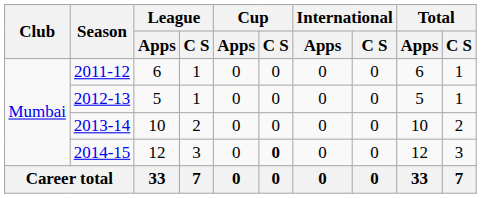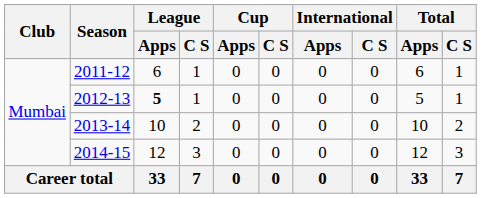(157, 98) normal -> (157, 98) bold
(276, 152) bold -> (276, 152) normal
